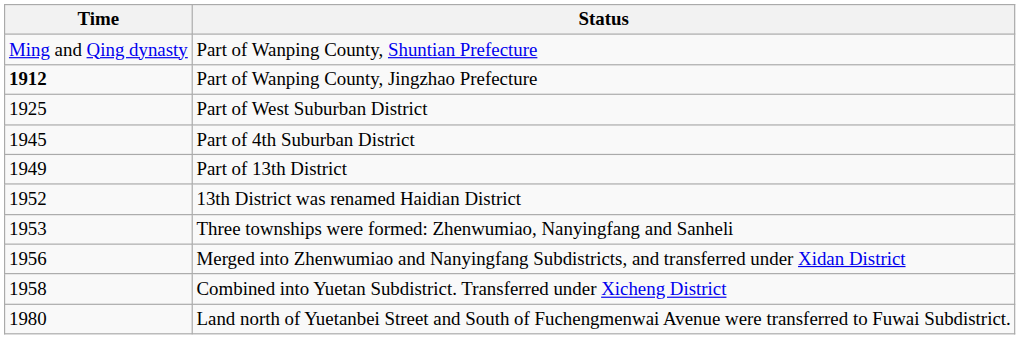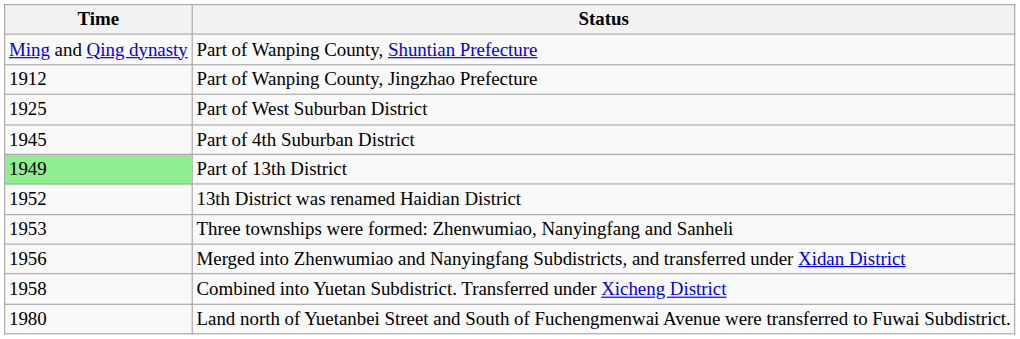(28, 79) bold -> (28, 79) normal
(28, 169) no background -> (28, 169) lightgreen background
